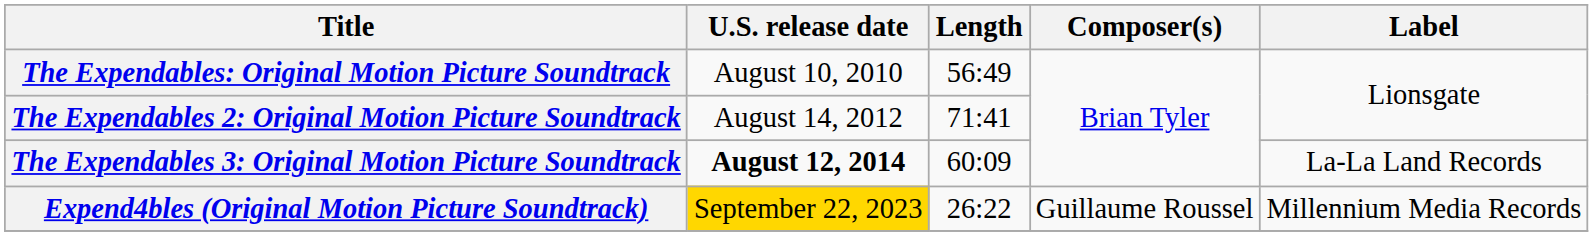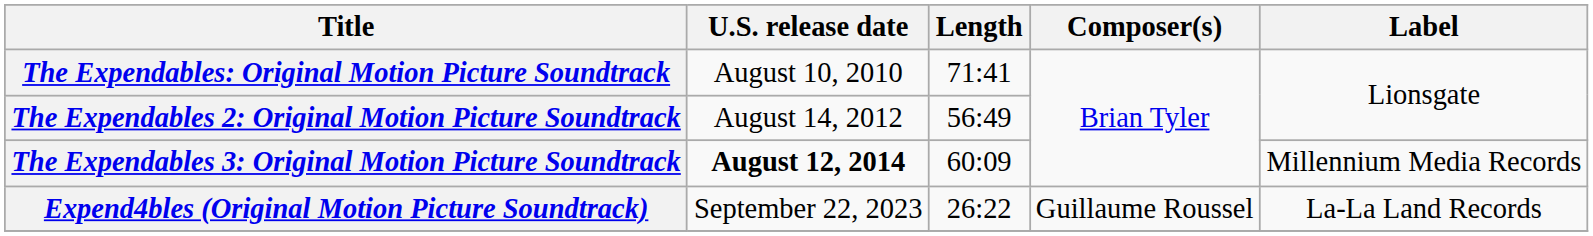(979, 72) 56:49 -> (979, 72) 71:41
(979, 117) 71:41 -> (979, 117) 56:49
(1424, 162) La-La Land Records -> (1424, 162) Millennium Media Records
(808, 207) gold background -> (808, 207) no background
(1424, 207) Millennium Media Records -> (1424, 207) La-La Land Records
